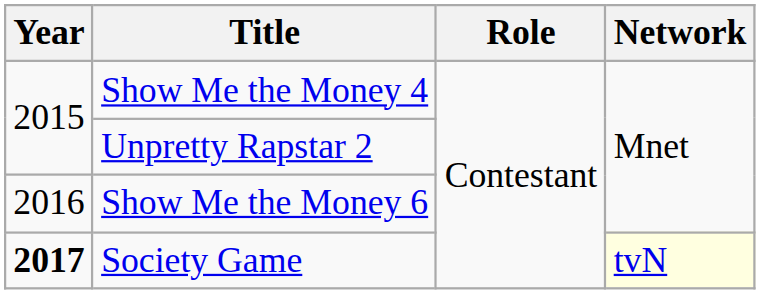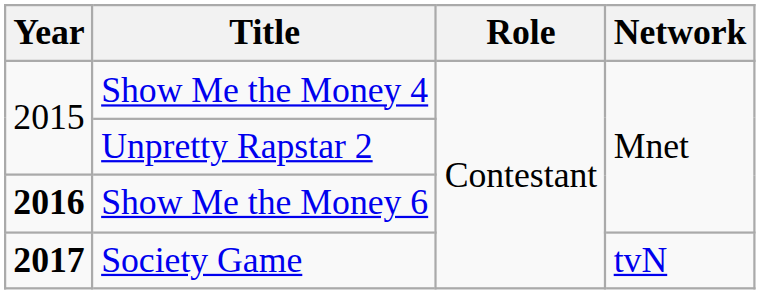(49, 202) normal -> (49, 202) bold
(640, 259) lightyellow background -> (640, 259) no background
